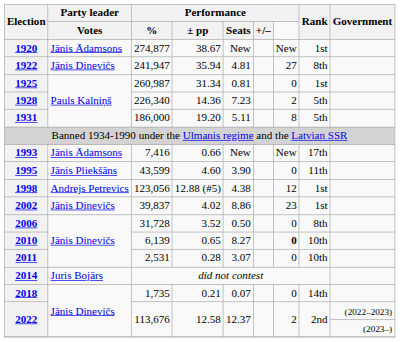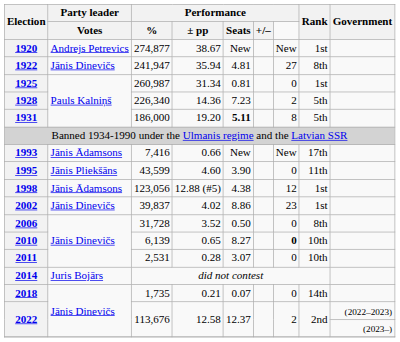(86, 48) Jānis Ādamsons -> (90, 48) Andrejs Petrevics
(241, 118) normal -> (241, 118) bold
(90, 188) Andrejs Petrevics -> (86, 188) Jānis Ādamsons
